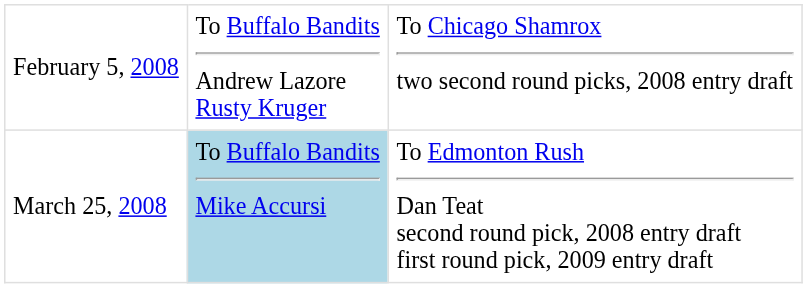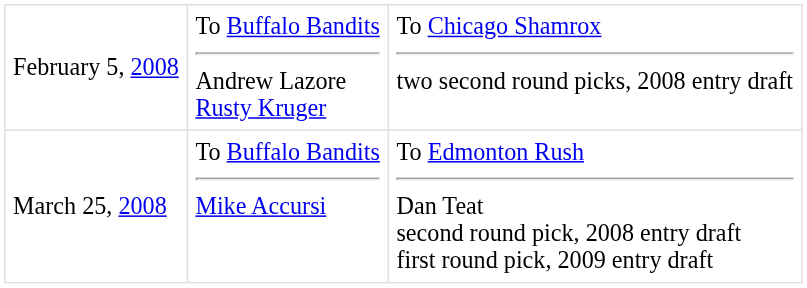(288, 178) lightblue background -> (288, 178) no background
